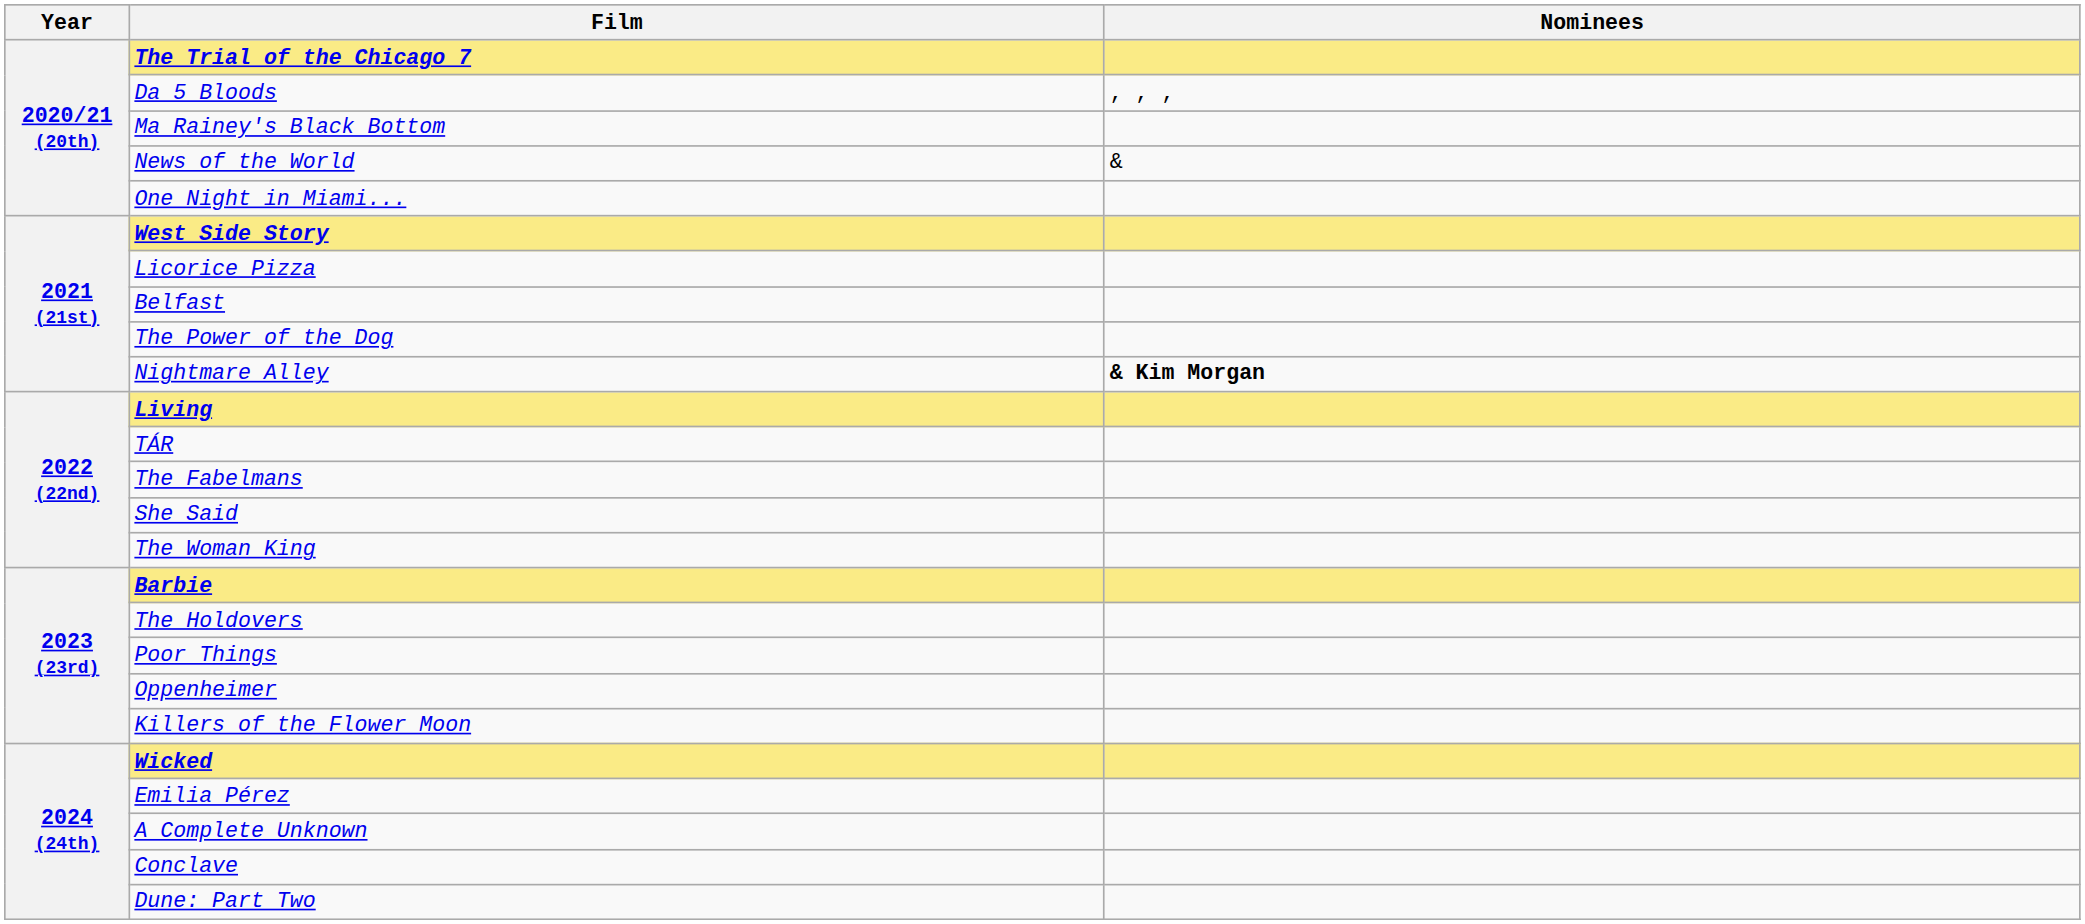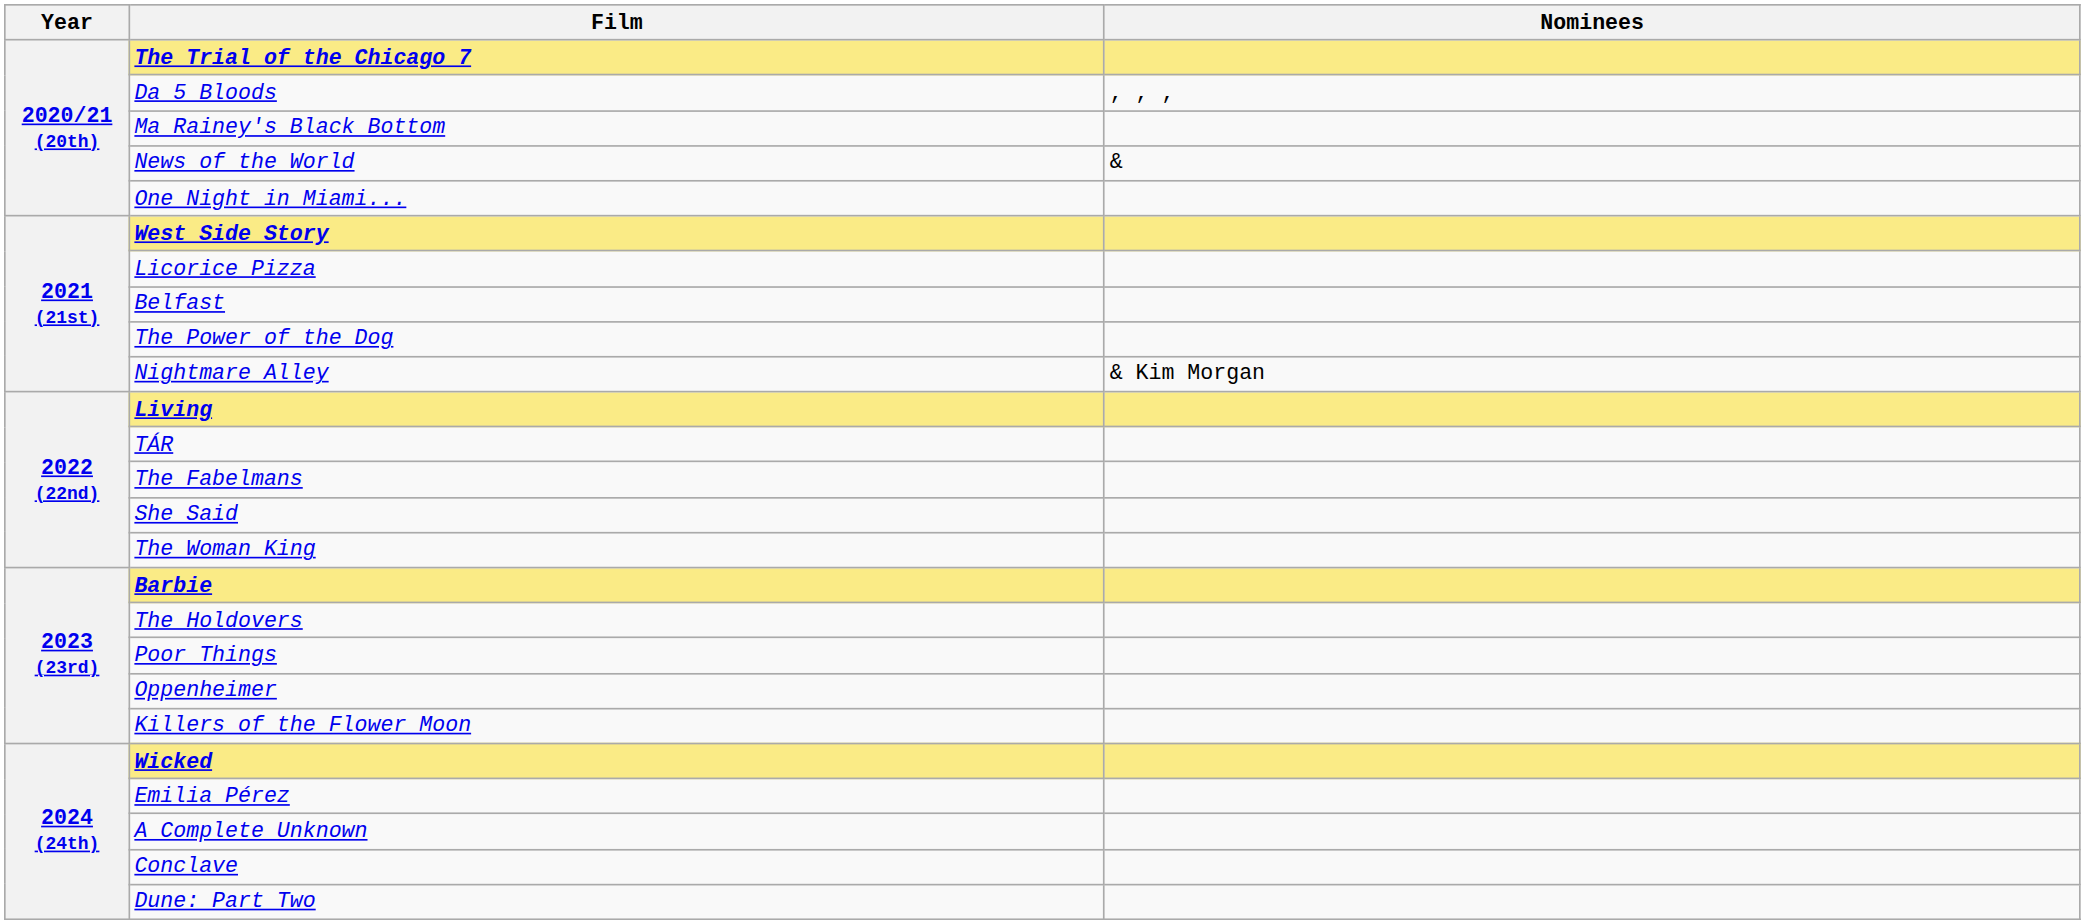(1187, 374) bold -> (1187, 374) normal
